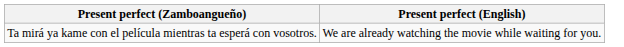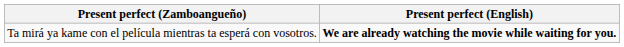(462, 33) normal -> (469, 33) bold
